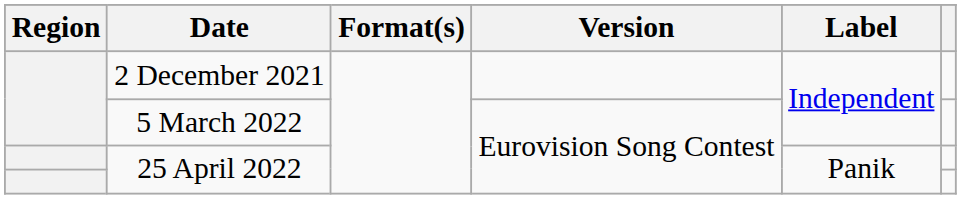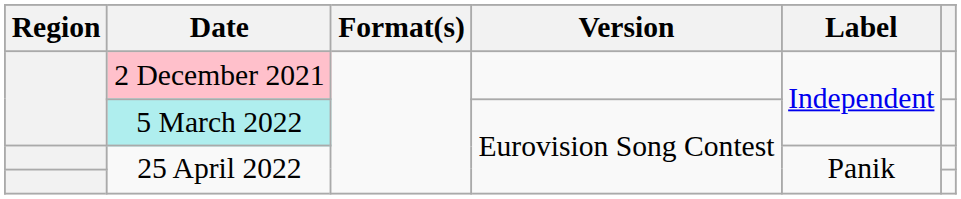(219, 74) no background -> (219, 74) pink background
(219, 121) no background -> (219, 121) paleturquoise background
